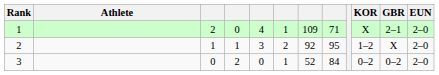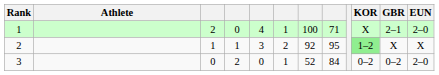(310, 29) 109 -> (310, 29) 100
(365, 45) no background -> (365, 45) lightgreen background
(420, 45) 2–0 -> (420, 45) X
